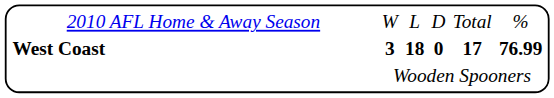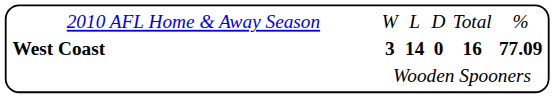(415, 49) 18 -> (415, 49) 14
(472, 49) 17 -> (472, 49) 16
(521, 49) 76.99 -> (521, 49) 77.09
